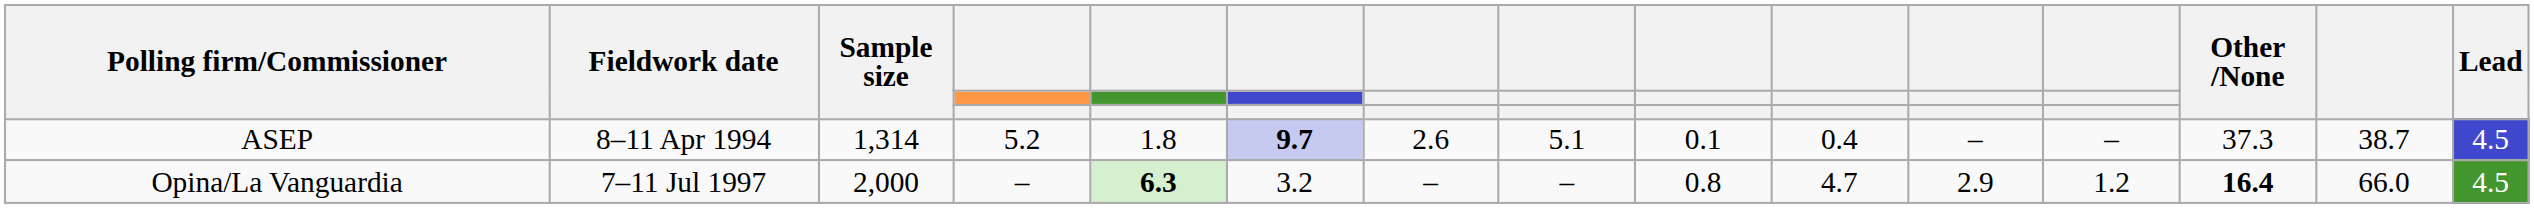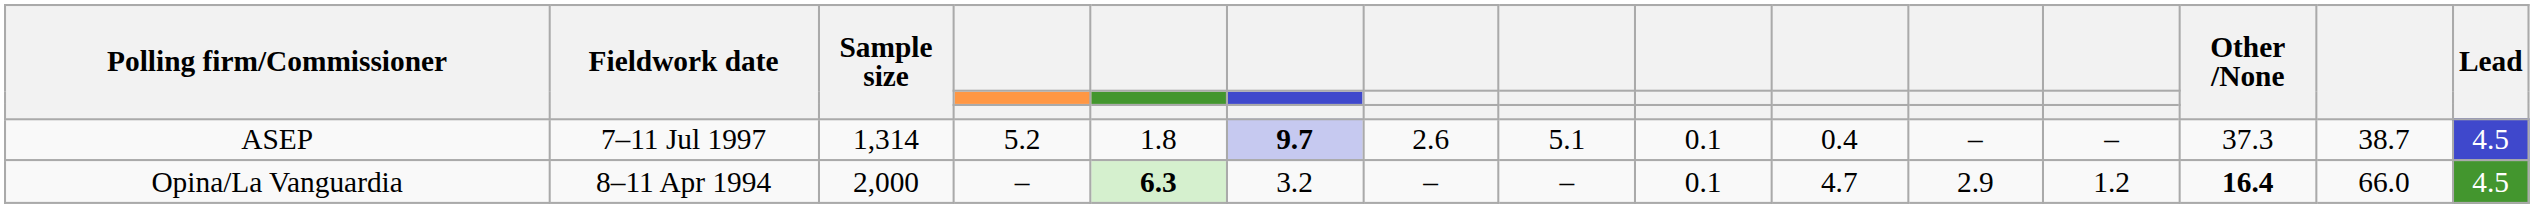(684, 140) 8–11 Apr 1994 -> (684, 140) 7–11 Jul 1997
(684, 182) 7–11 Jul 1997 -> (684, 182) 8–11 Apr 1994
(1703, 182) 0.8 -> (1703, 182) 0.1
